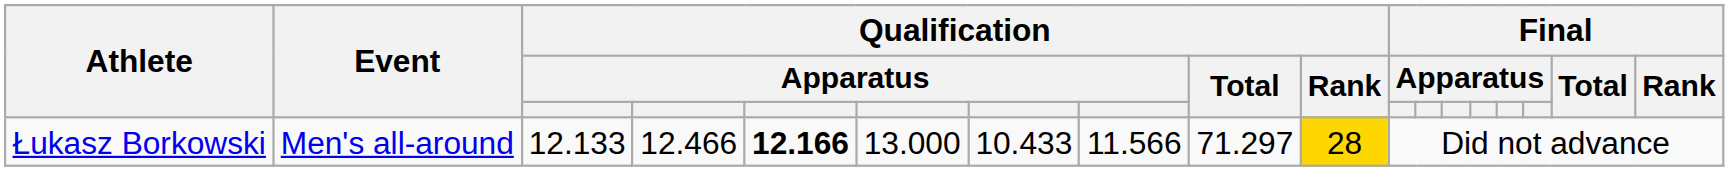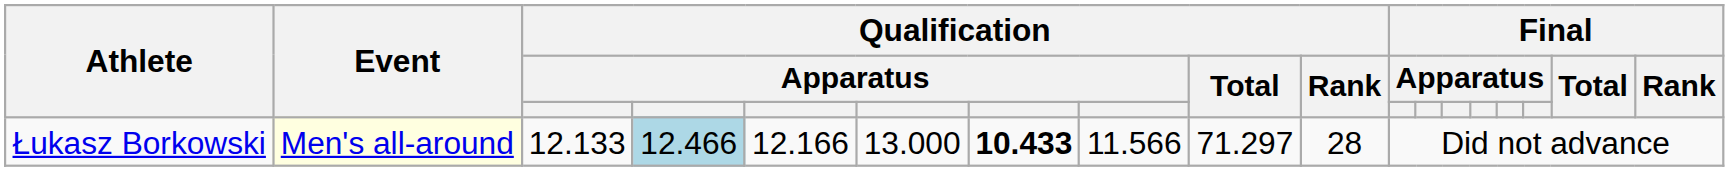(397, 142) no background -> (397, 142) lightyellow background
(689, 142) no background -> (689, 142) lightblue background
(800, 142) bold -> (800, 142) normal
(1024, 142) normal -> (1024, 142) bold
(1345, 142) gold background -> (1345, 142) no background
